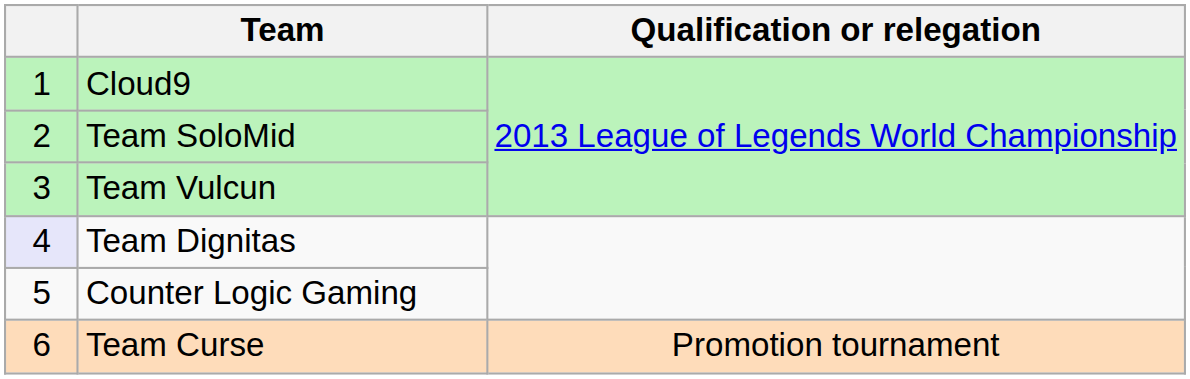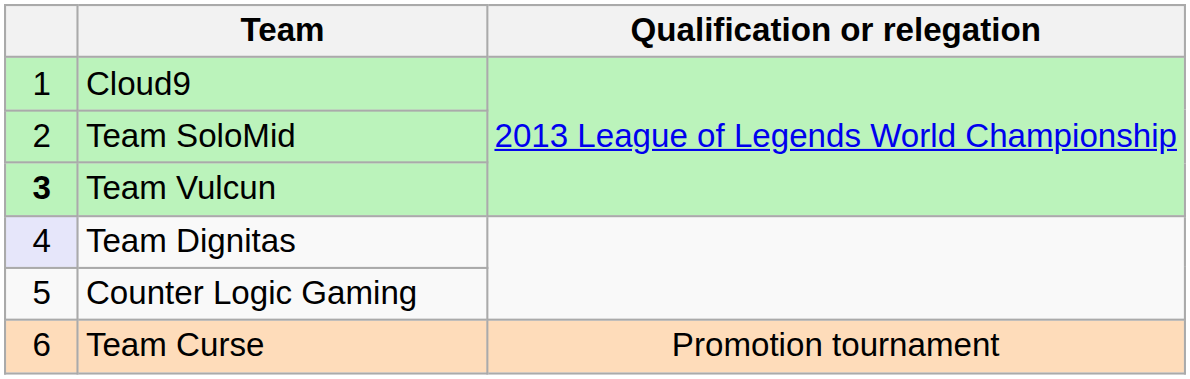(42, 188) normal -> (42, 188) bold
